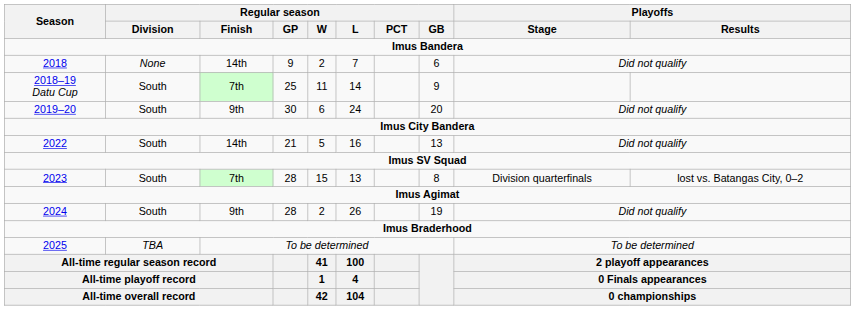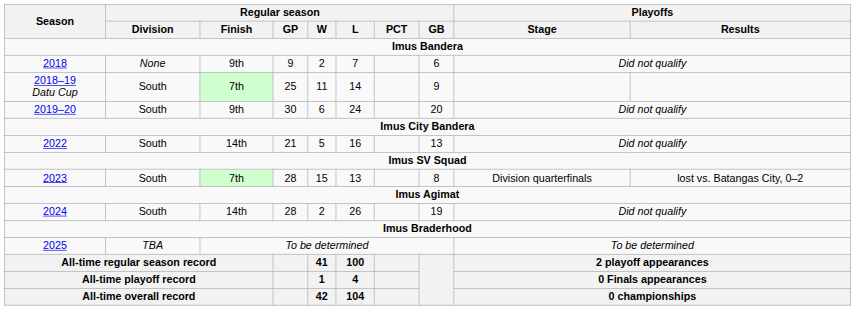(236, 64) 14th -> (236, 64) 9th
(236, 212) 9th -> (236, 212) 14th
